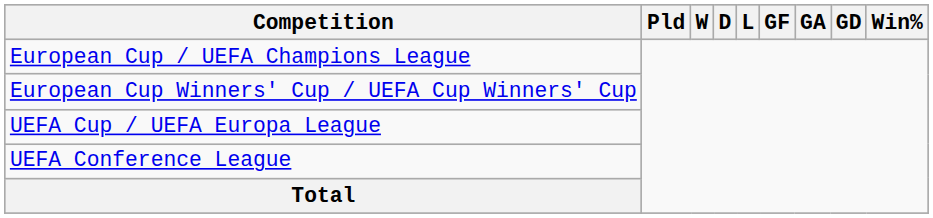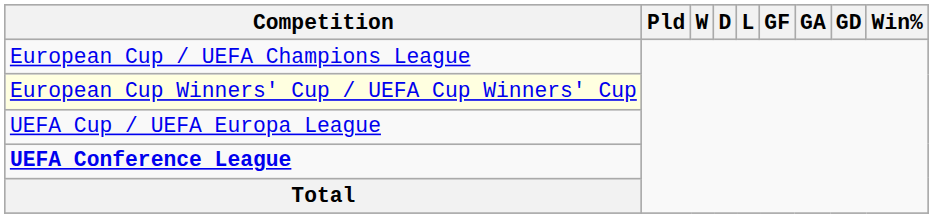(323, 92) no background -> (323, 92) lightyellow background
(151, 161) normal -> (151, 161) bold
